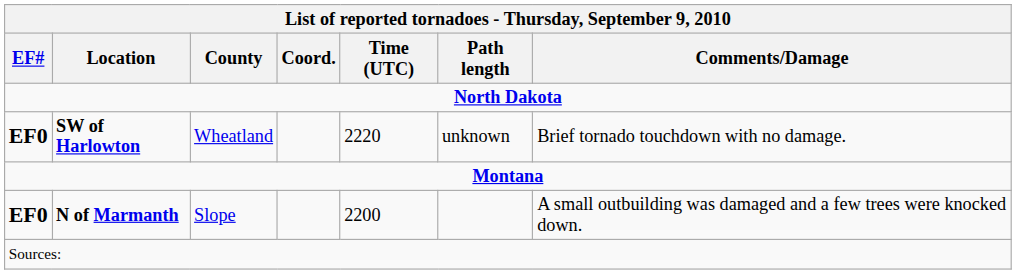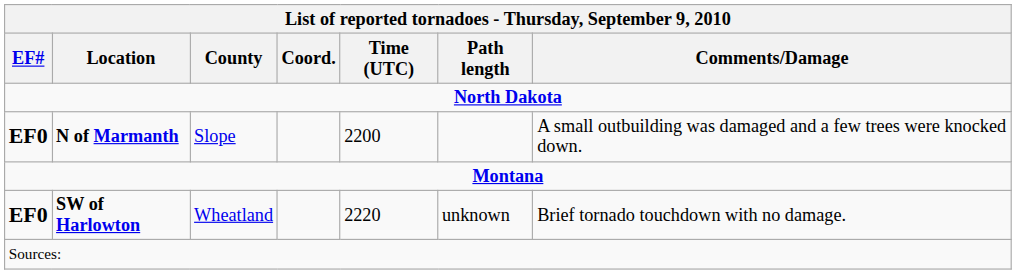rows swapped: (117, 214) <-> (98, 136)
